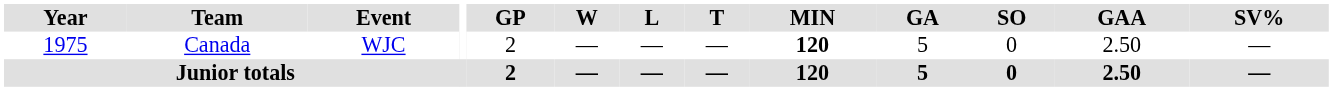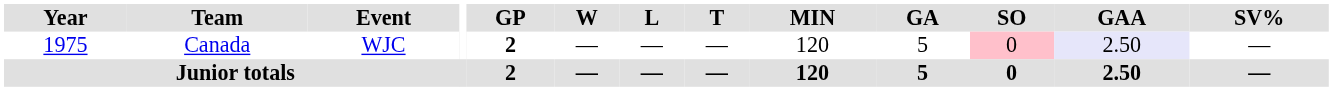(510, 45) normal -> (510, 45) bold
(812, 45) bold -> (812, 45) normal
(1012, 45) no background -> (1012, 45) pink background
(1122, 45) no background -> (1122, 45) lavender background
